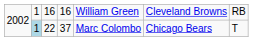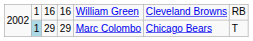(50, 28) 22 -> (50, 28) 29
(65, 28) 37 -> (65, 28) 29
